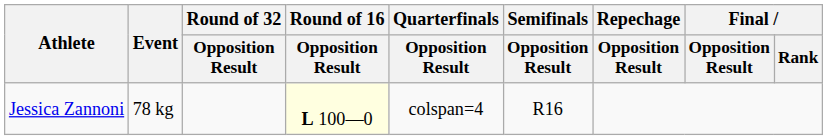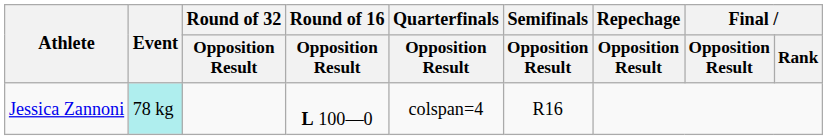(153, 108) no background -> (153, 108) paleturquoise background
(337, 119) lightyellow background -> (337, 119) no background
